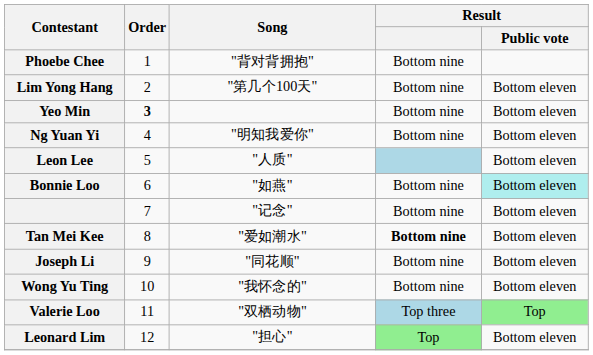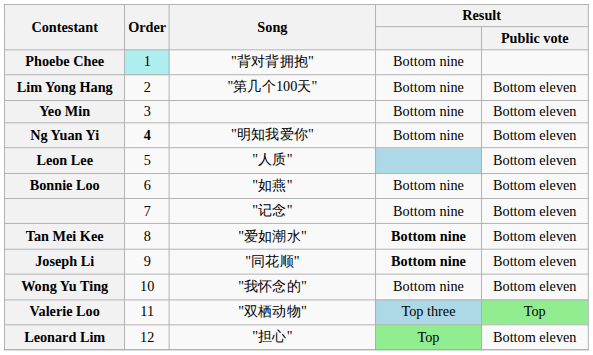(147, 62) no background -> (147, 62) paleturquoise background
(147, 111) bold -> (147, 111) normal
(147, 135) normal -> (147, 135) bold
(535, 185) paleturquoise background -> (535, 185) no background
(429, 261) normal -> (429, 261) bold
